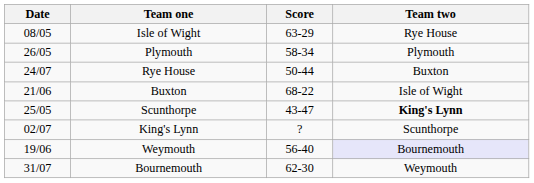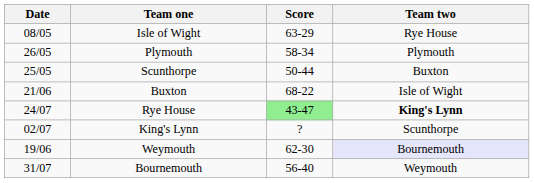(38, 71) 24/07 -> (38, 71) 25/05
(169, 71) Rye House -> (169, 71) Scunthorpe
(38, 110) 25/05 -> (38, 110) 24/07
(169, 110) Scunthorpe -> (169, 110) Rye House
(300, 110) no background -> (300, 110) lightgreen background
(300, 149) 56-40 -> (300, 149) 62-30
(300, 168) 62-30 -> (300, 168) 56-40
